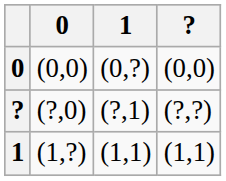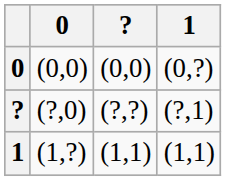columns swapped: (189, 25) <-> (126, 25)
